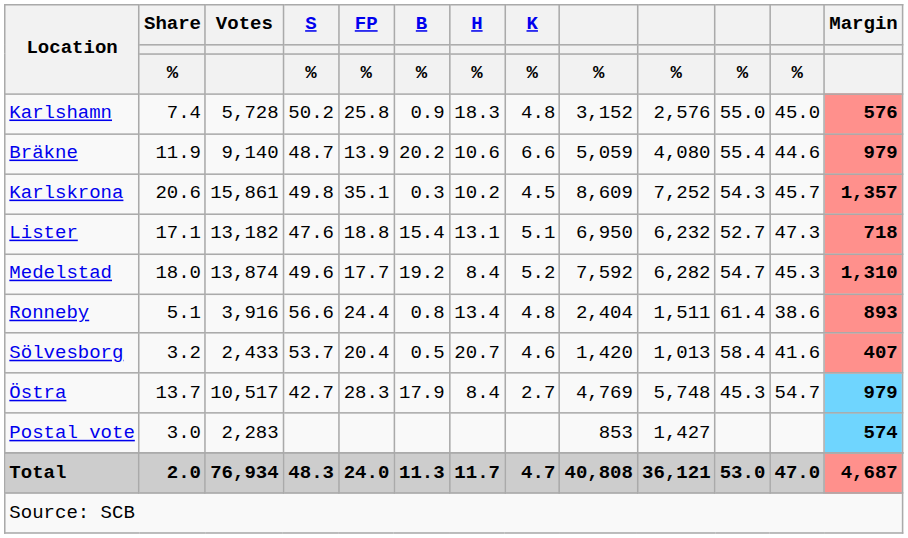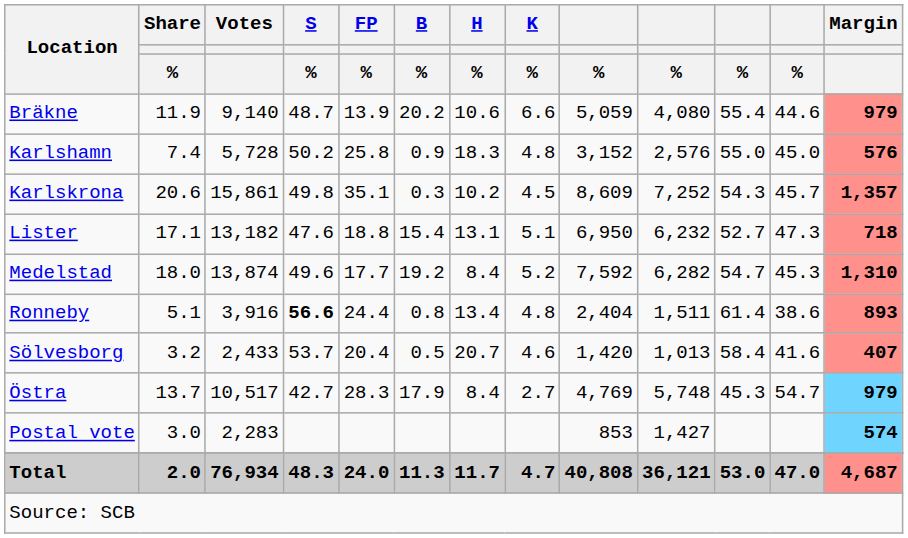rows swapped: (44, 154) <-> (61, 114)
(311, 314) normal -> (311, 314) bold
